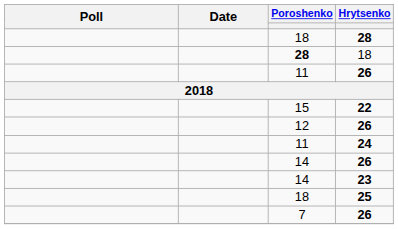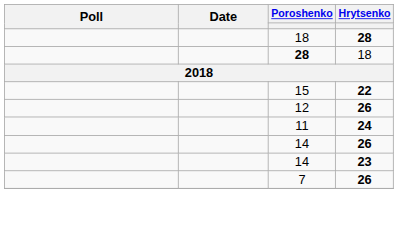- row: (302, 73)
- row: (302, 197)
